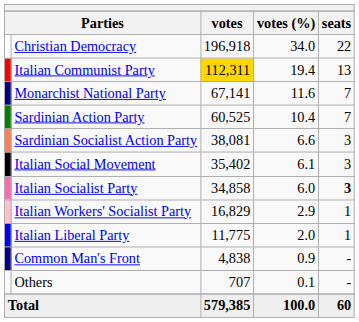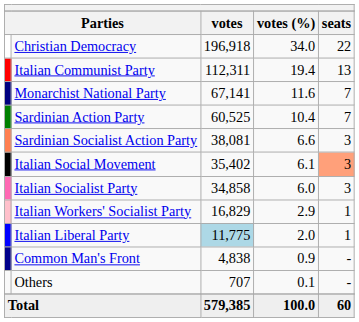(228, 70) gold background -> (228, 70) no background
(348, 164) no background -> (348, 164) lightsalmon background
(348, 188) bold -> (348, 188) normal
(231, 235) no background -> (231, 235) lightblue background
